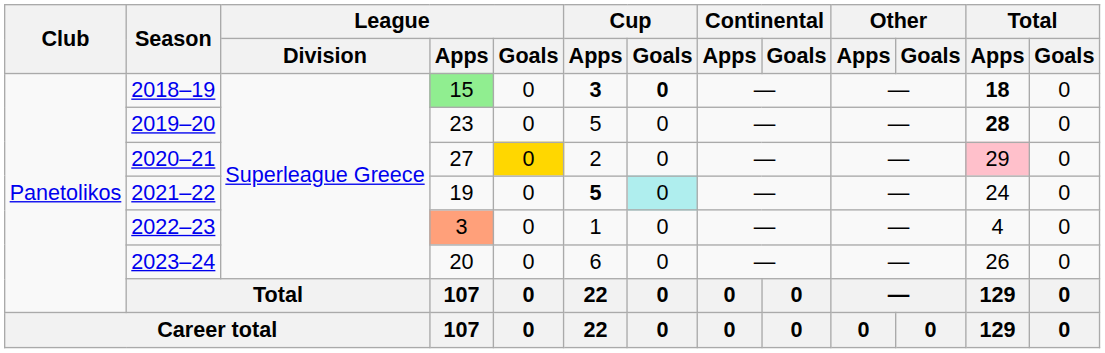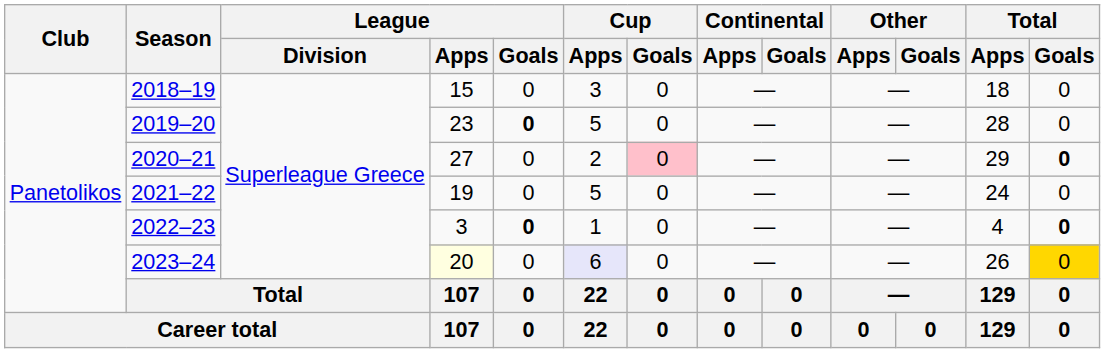(462, 90) lightgreen background -> (462, 90) no background
(596, 90) bold -> (596, 90) normal
(663, 90) bold -> (663, 90) normal
(997, 90) bold -> (997, 90) normal
(529, 124) normal -> (529, 124) bold
(997, 124) bold -> (997, 124) normal
(529, 158) gold background -> (529, 158) no background
(663, 158) no background -> (663, 158) pink background
(997, 158) pink background -> (997, 158) no background
(1064, 158) normal -> (1064, 158) bold
(596, 192) bold -> (596, 192) normal
(663, 192) paleturquoise background -> (663, 192) no background
(462, 227) lightsalmon background -> (462, 227) no background
(529, 227) normal -> (529, 227) bold
(1064, 227) normal -> (1064, 227) bold
(462, 261) no background -> (462, 261) lightyellow background
(596, 261) no background -> (596, 261) lavender background
(1064, 261) no background -> (1064, 261) gold background
